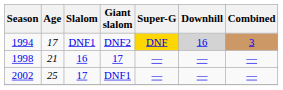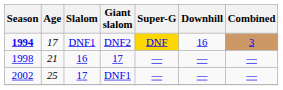(23, 42) normal -> (23, 42) bold
(202, 42) lightgrey background -> (202, 42) no background
